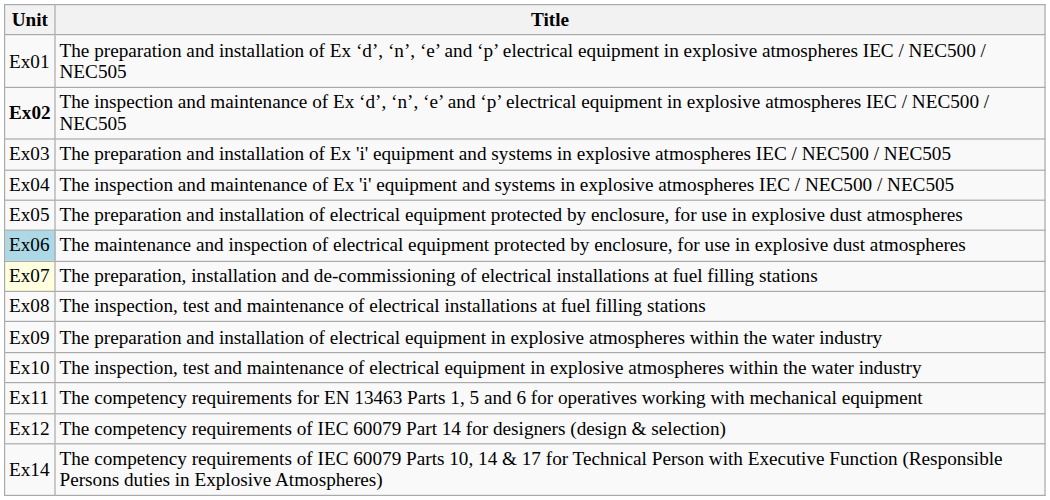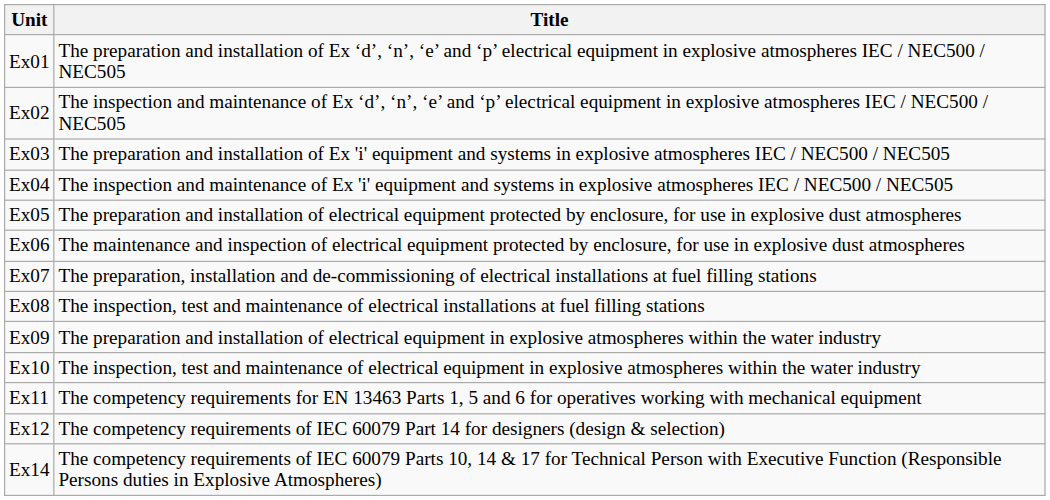(30, 113) bold -> (29, 113) normal
(29, 245) lightblue background -> (29, 245) no background
(29, 276) lightyellow background -> (29, 276) no background
